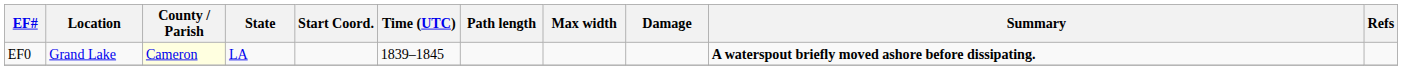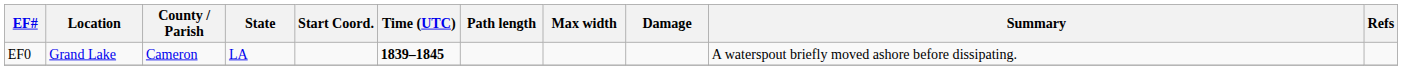(172, 53) lightyellow background -> (172, 53) no background
(412, 53) normal -> (412, 53) bold
(874, 53) bold -> (864, 53) normal
